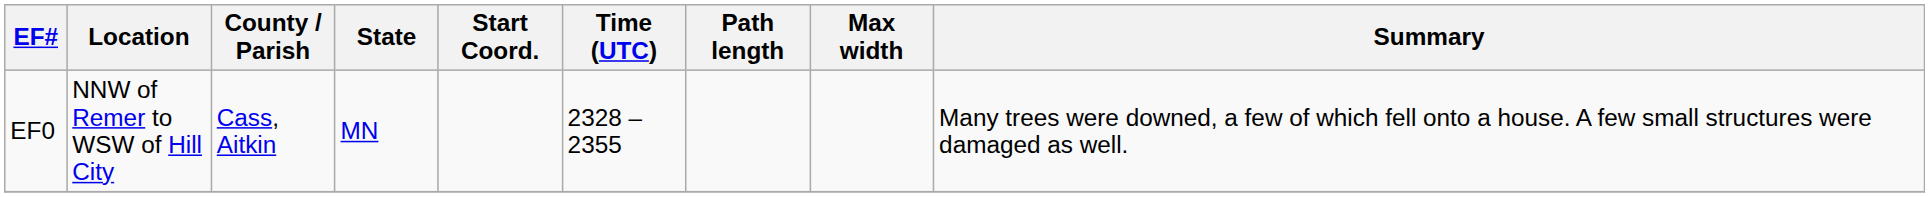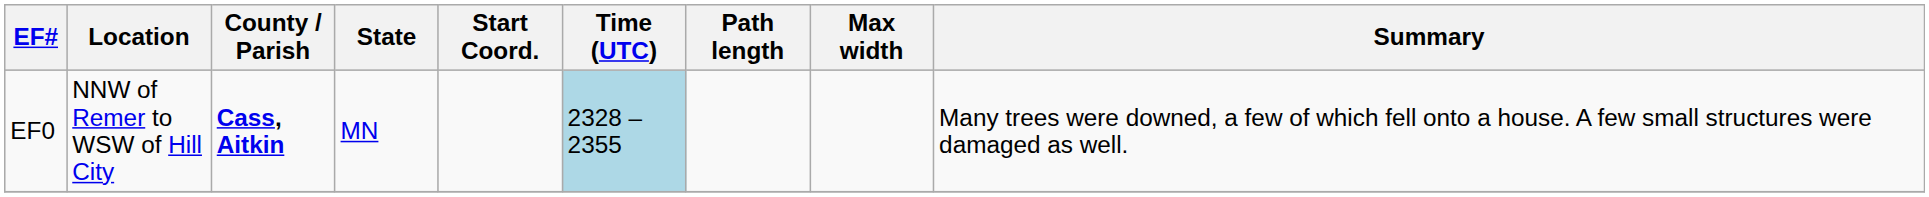(248, 130) normal -> (251, 130) bold
(605, 130) no background -> (605, 130) lightblue background
